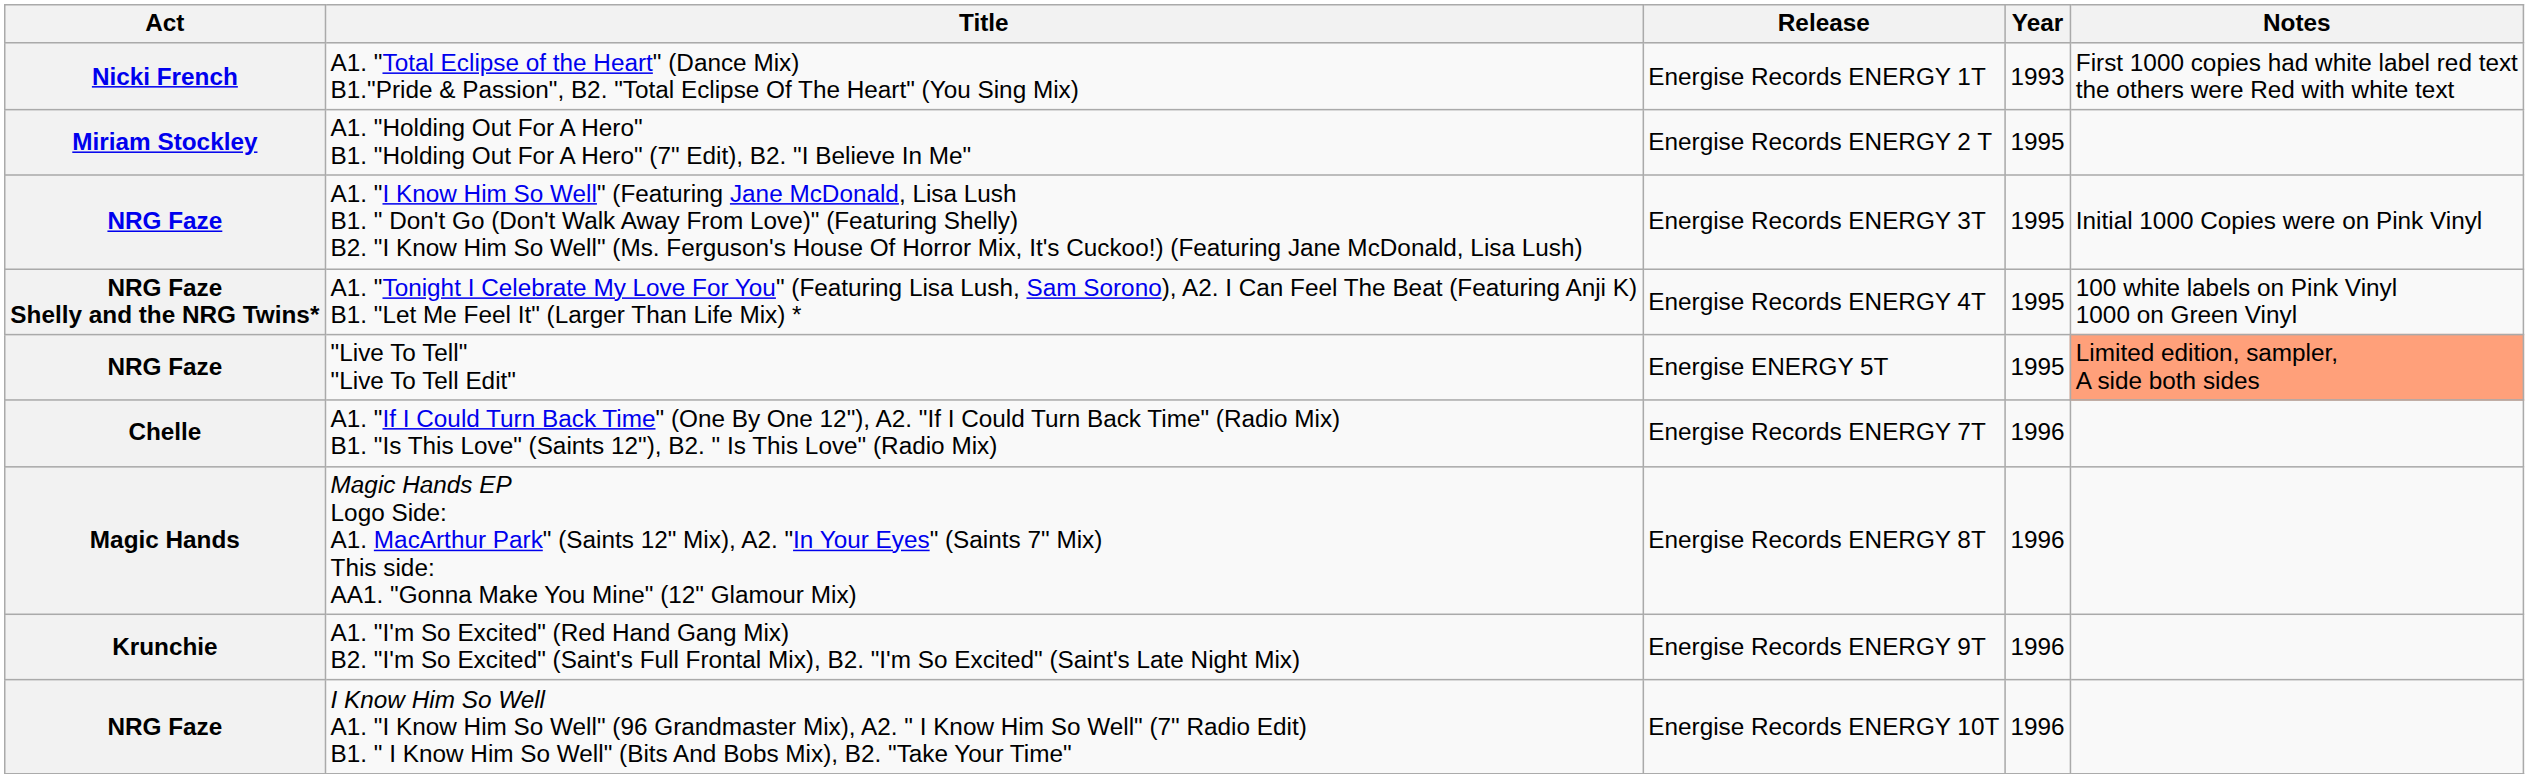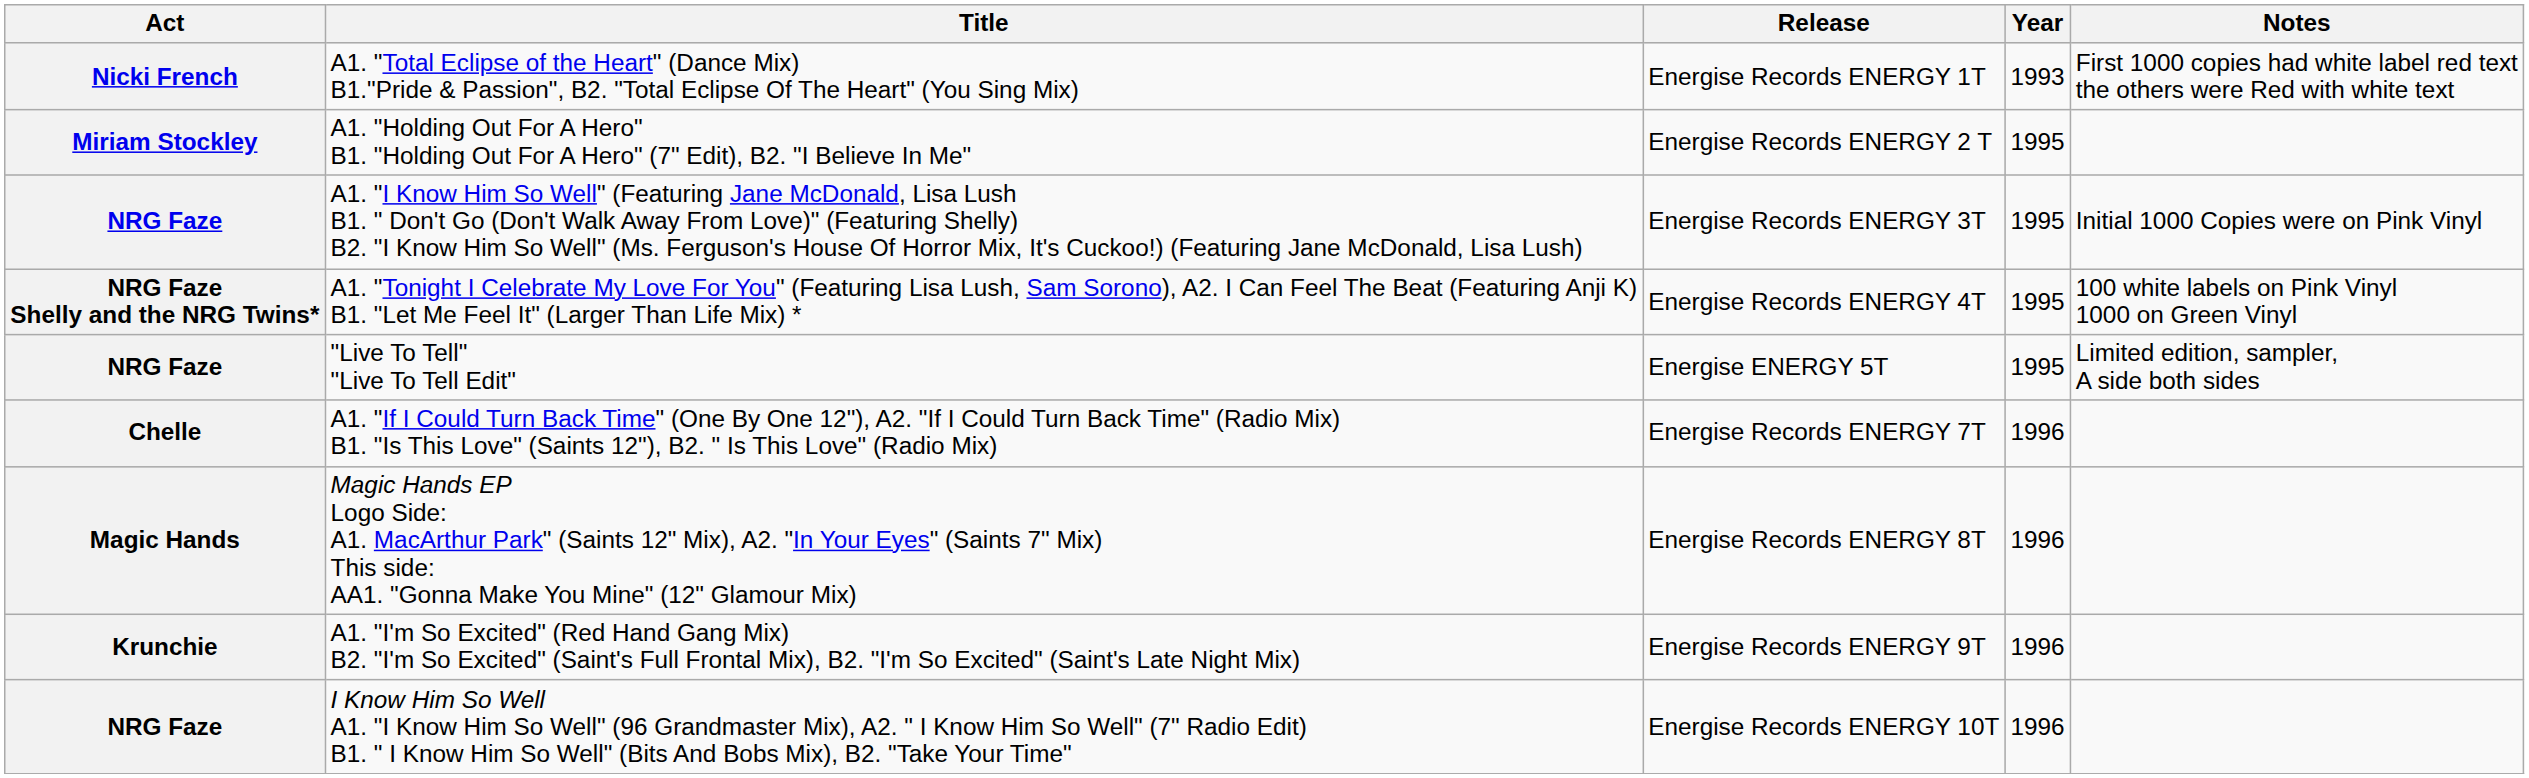(2207, 367) lightsalmon background -> (2207, 367) no background
